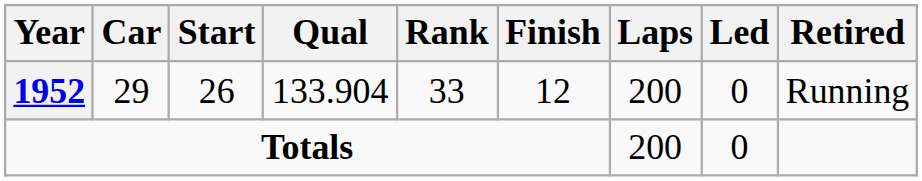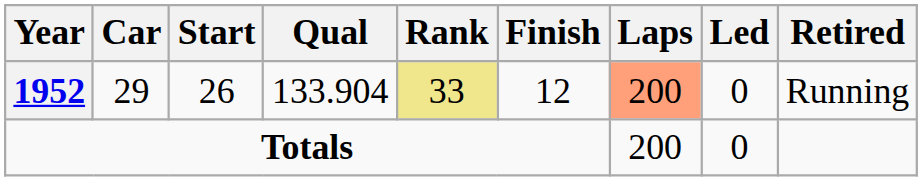(447, 89) no background -> (447, 89) khaki background
(655, 89) no background -> (655, 89) lightsalmon background
